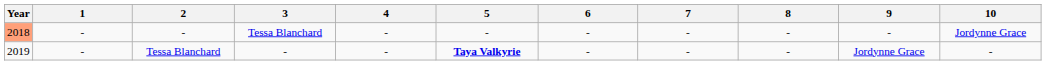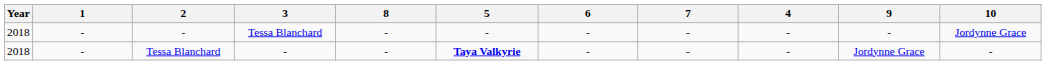columns swapped: (386, 13) <-> (788, 13)
(18, 32) lightsalmon background -> (18, 32) no background
(18, 50) 2019 -> (18, 50) 2018
